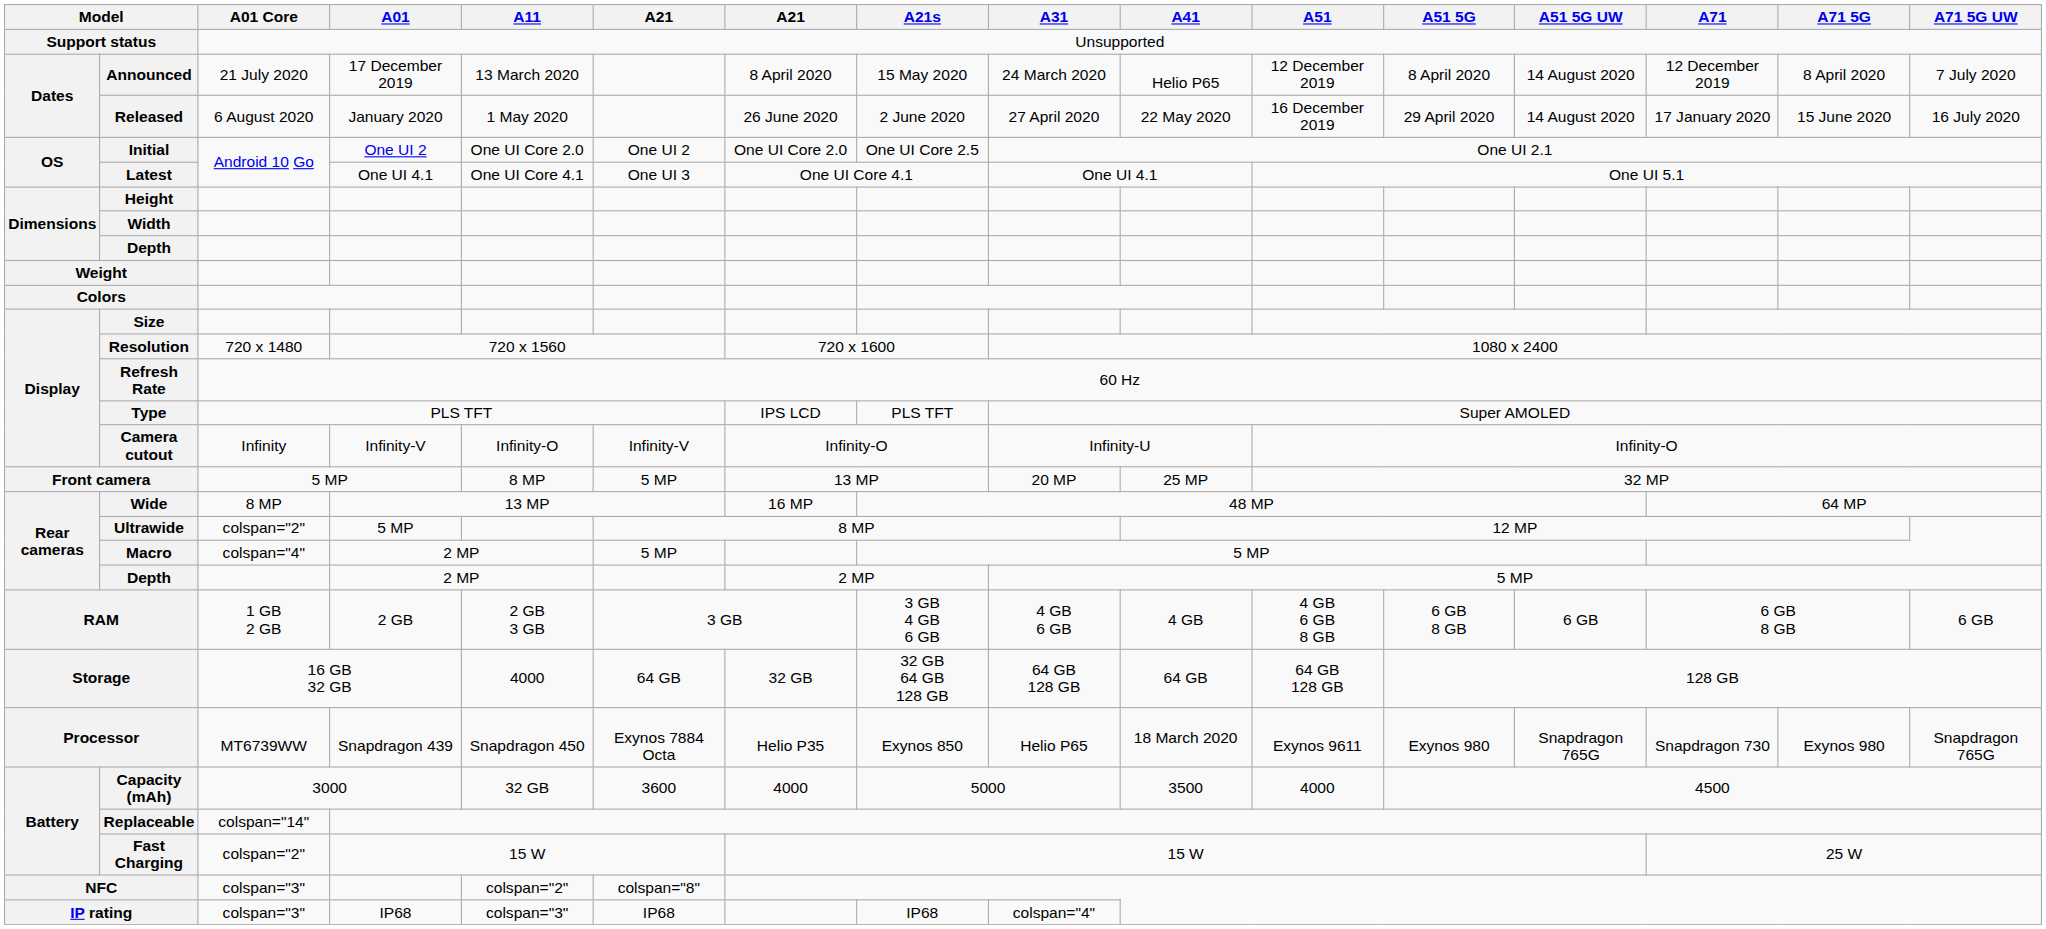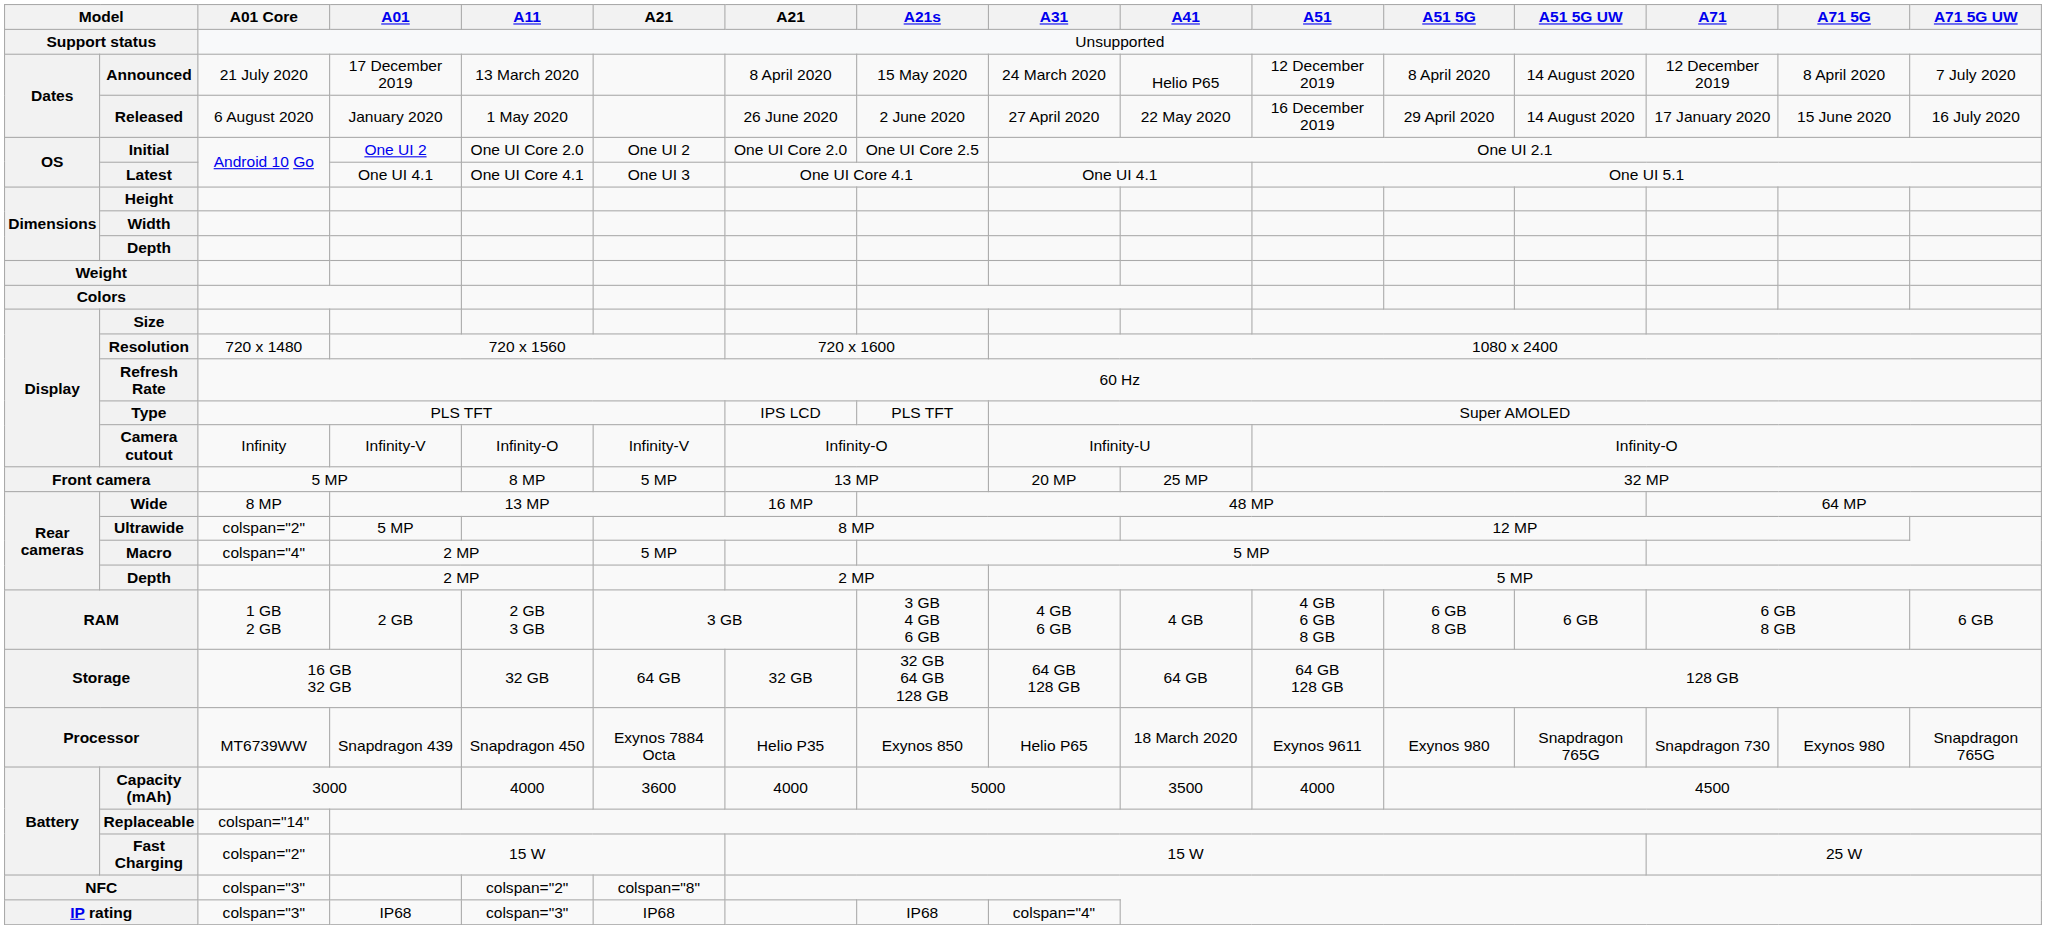(527, 679) 4000 -> (527, 679) 32 GB
(527, 788) 32 GB -> (527, 788) 4000
